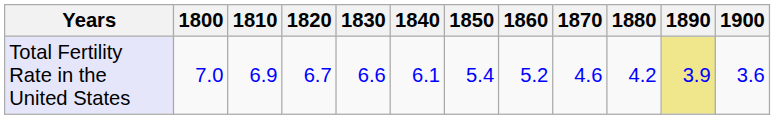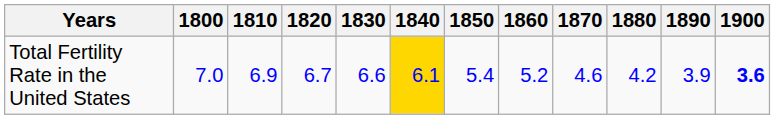(70, 75) lavender background -> (70, 75) no background
(426, 75) no background -> (426, 75) gold background
(697, 75) khaki background -> (697, 75) no background
(751, 75) normal -> (751, 75) bold
